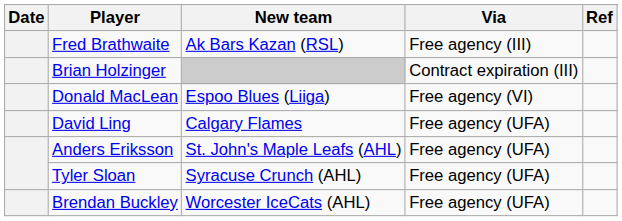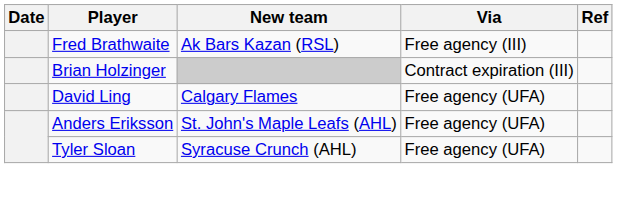- row: (115, 96)
- row: (115, 202)
